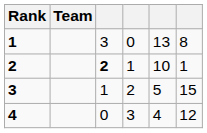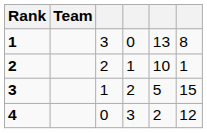(104, 66) bold -> (104, 66) normal
(157, 115) 4 -> (157, 115) 2
